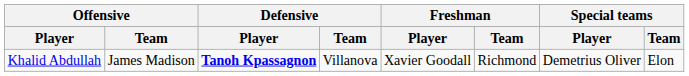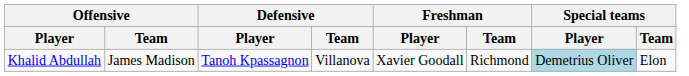(259, 60) bold -> (255, 60) normal
(592, 60) no background -> (584, 60) lightblue background
